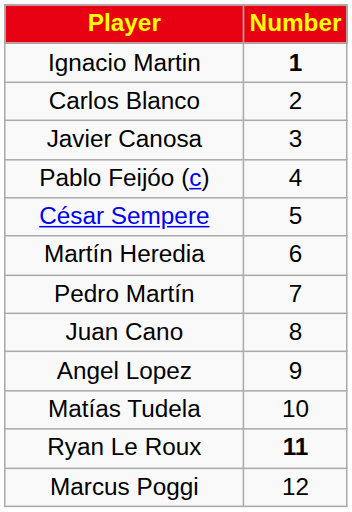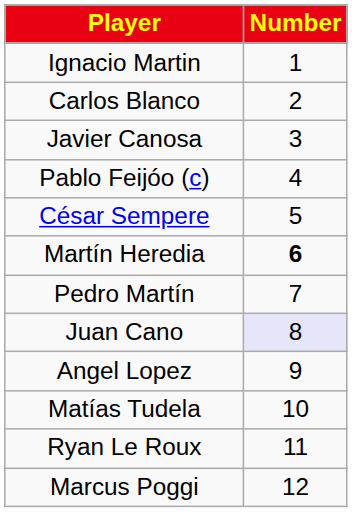(296, 62) bold -> (296, 62) normal
(296, 255) normal -> (296, 255) bold
(296, 332) no background -> (296, 332) lavender background
(296, 448) bold -> (296, 448) normal
